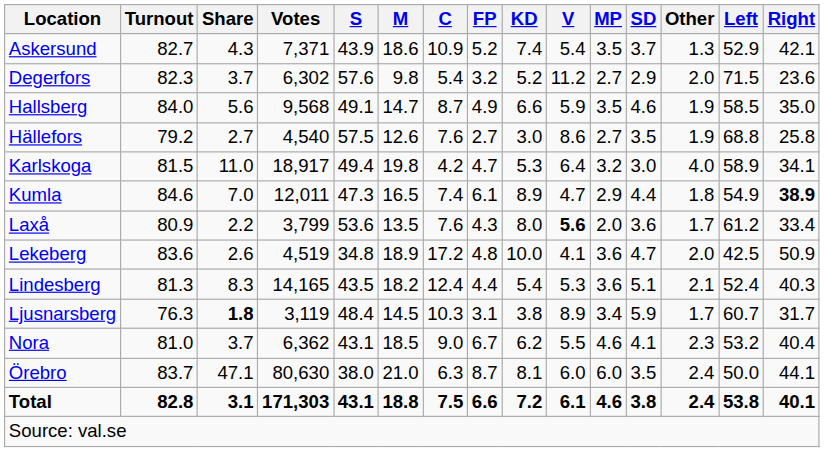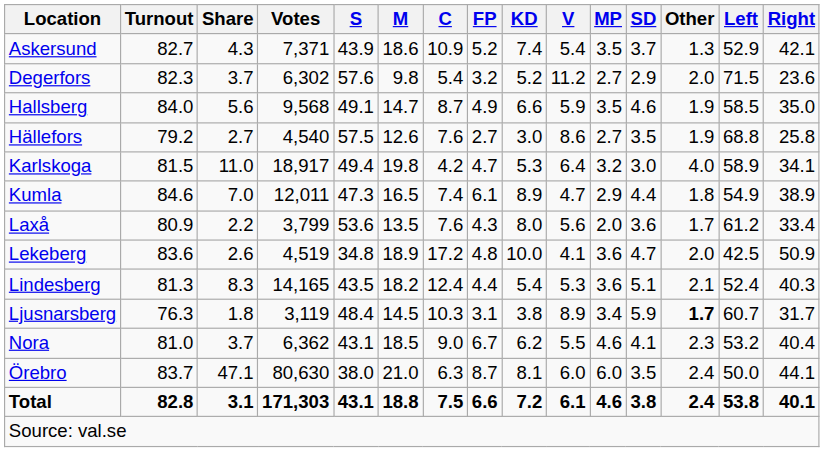(797, 195) bold -> (797, 195) normal
(573, 225) bold -> (573, 225) normal
(241, 313) bold -> (241, 313) normal
(702, 313) normal -> (702, 313) bold
